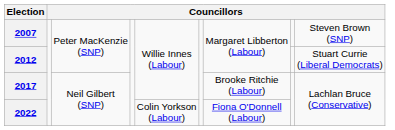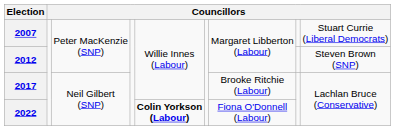(340, 33) Steven Brown (SNP) -> (345, 33) Stuart Currie (Liberal Democrats)
(340, 59) Stuart Currie (Liberal Democrats) -> (345, 59) Steven Brown (SNP)
(167, 112) normal -> (169, 112) bold
